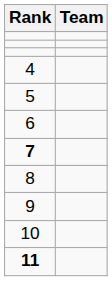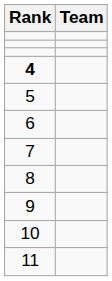(30, 69) normal -> (30, 69) bold
(30, 151) bold -> (30, 151) normal
(30, 261) bold -> (30, 261) normal
